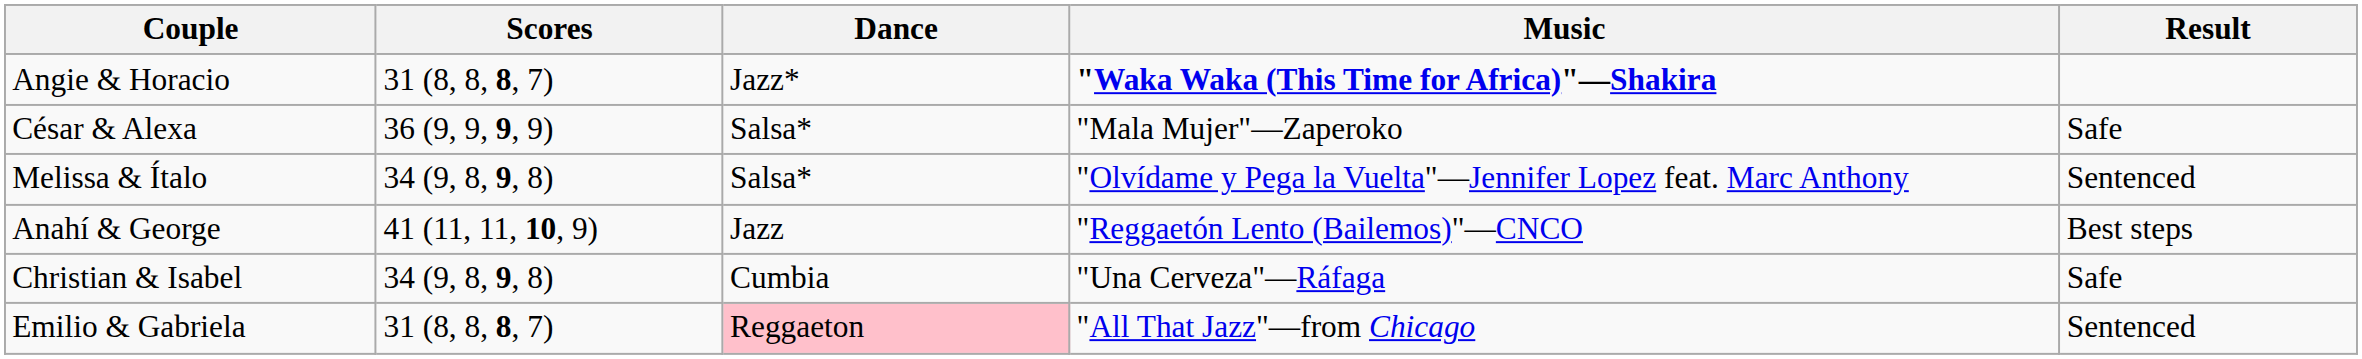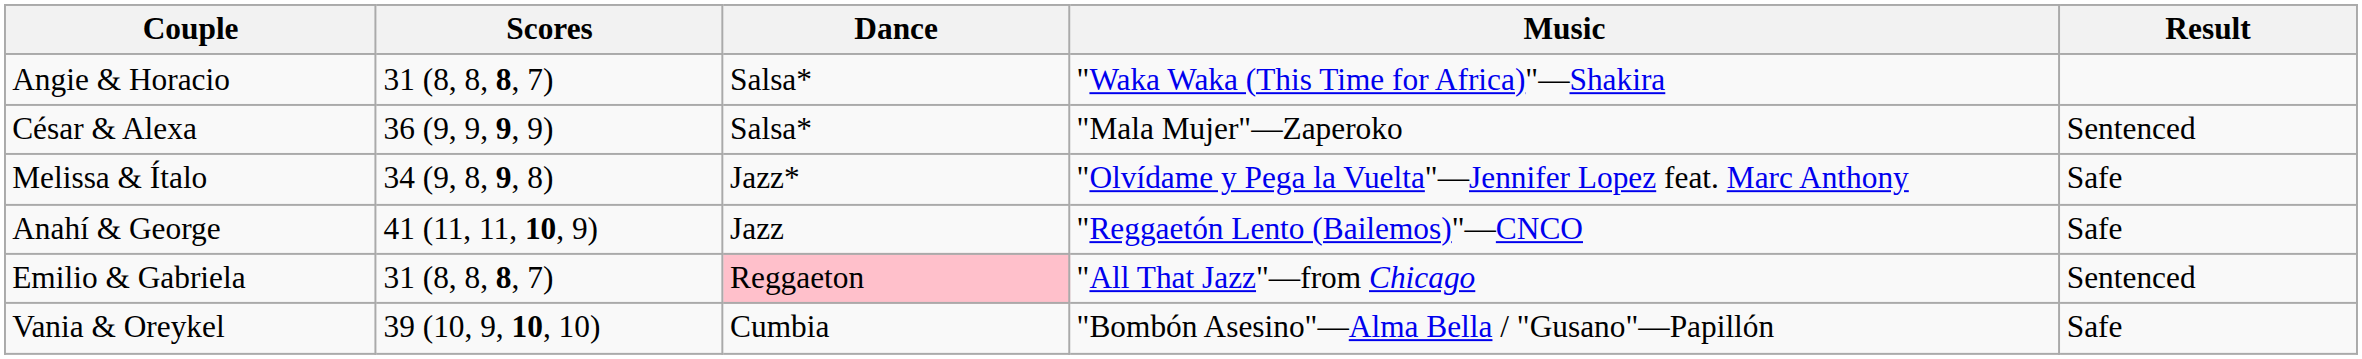(765, 79) Jazz* -> (771, 79) Salsa*
(1397, 79) bold -> (1371, 79) normal
(2095, 128) Safe -> (2131, 128) Sentenced
(771, 178) Salsa* -> (765, 178) Jazz*
(2131, 178) Sentenced -> (2095, 178) Safe
(2130, 228) Best steps -> (2095, 228) Safe
- row: (127, 278)
+ row: (118, 327)
